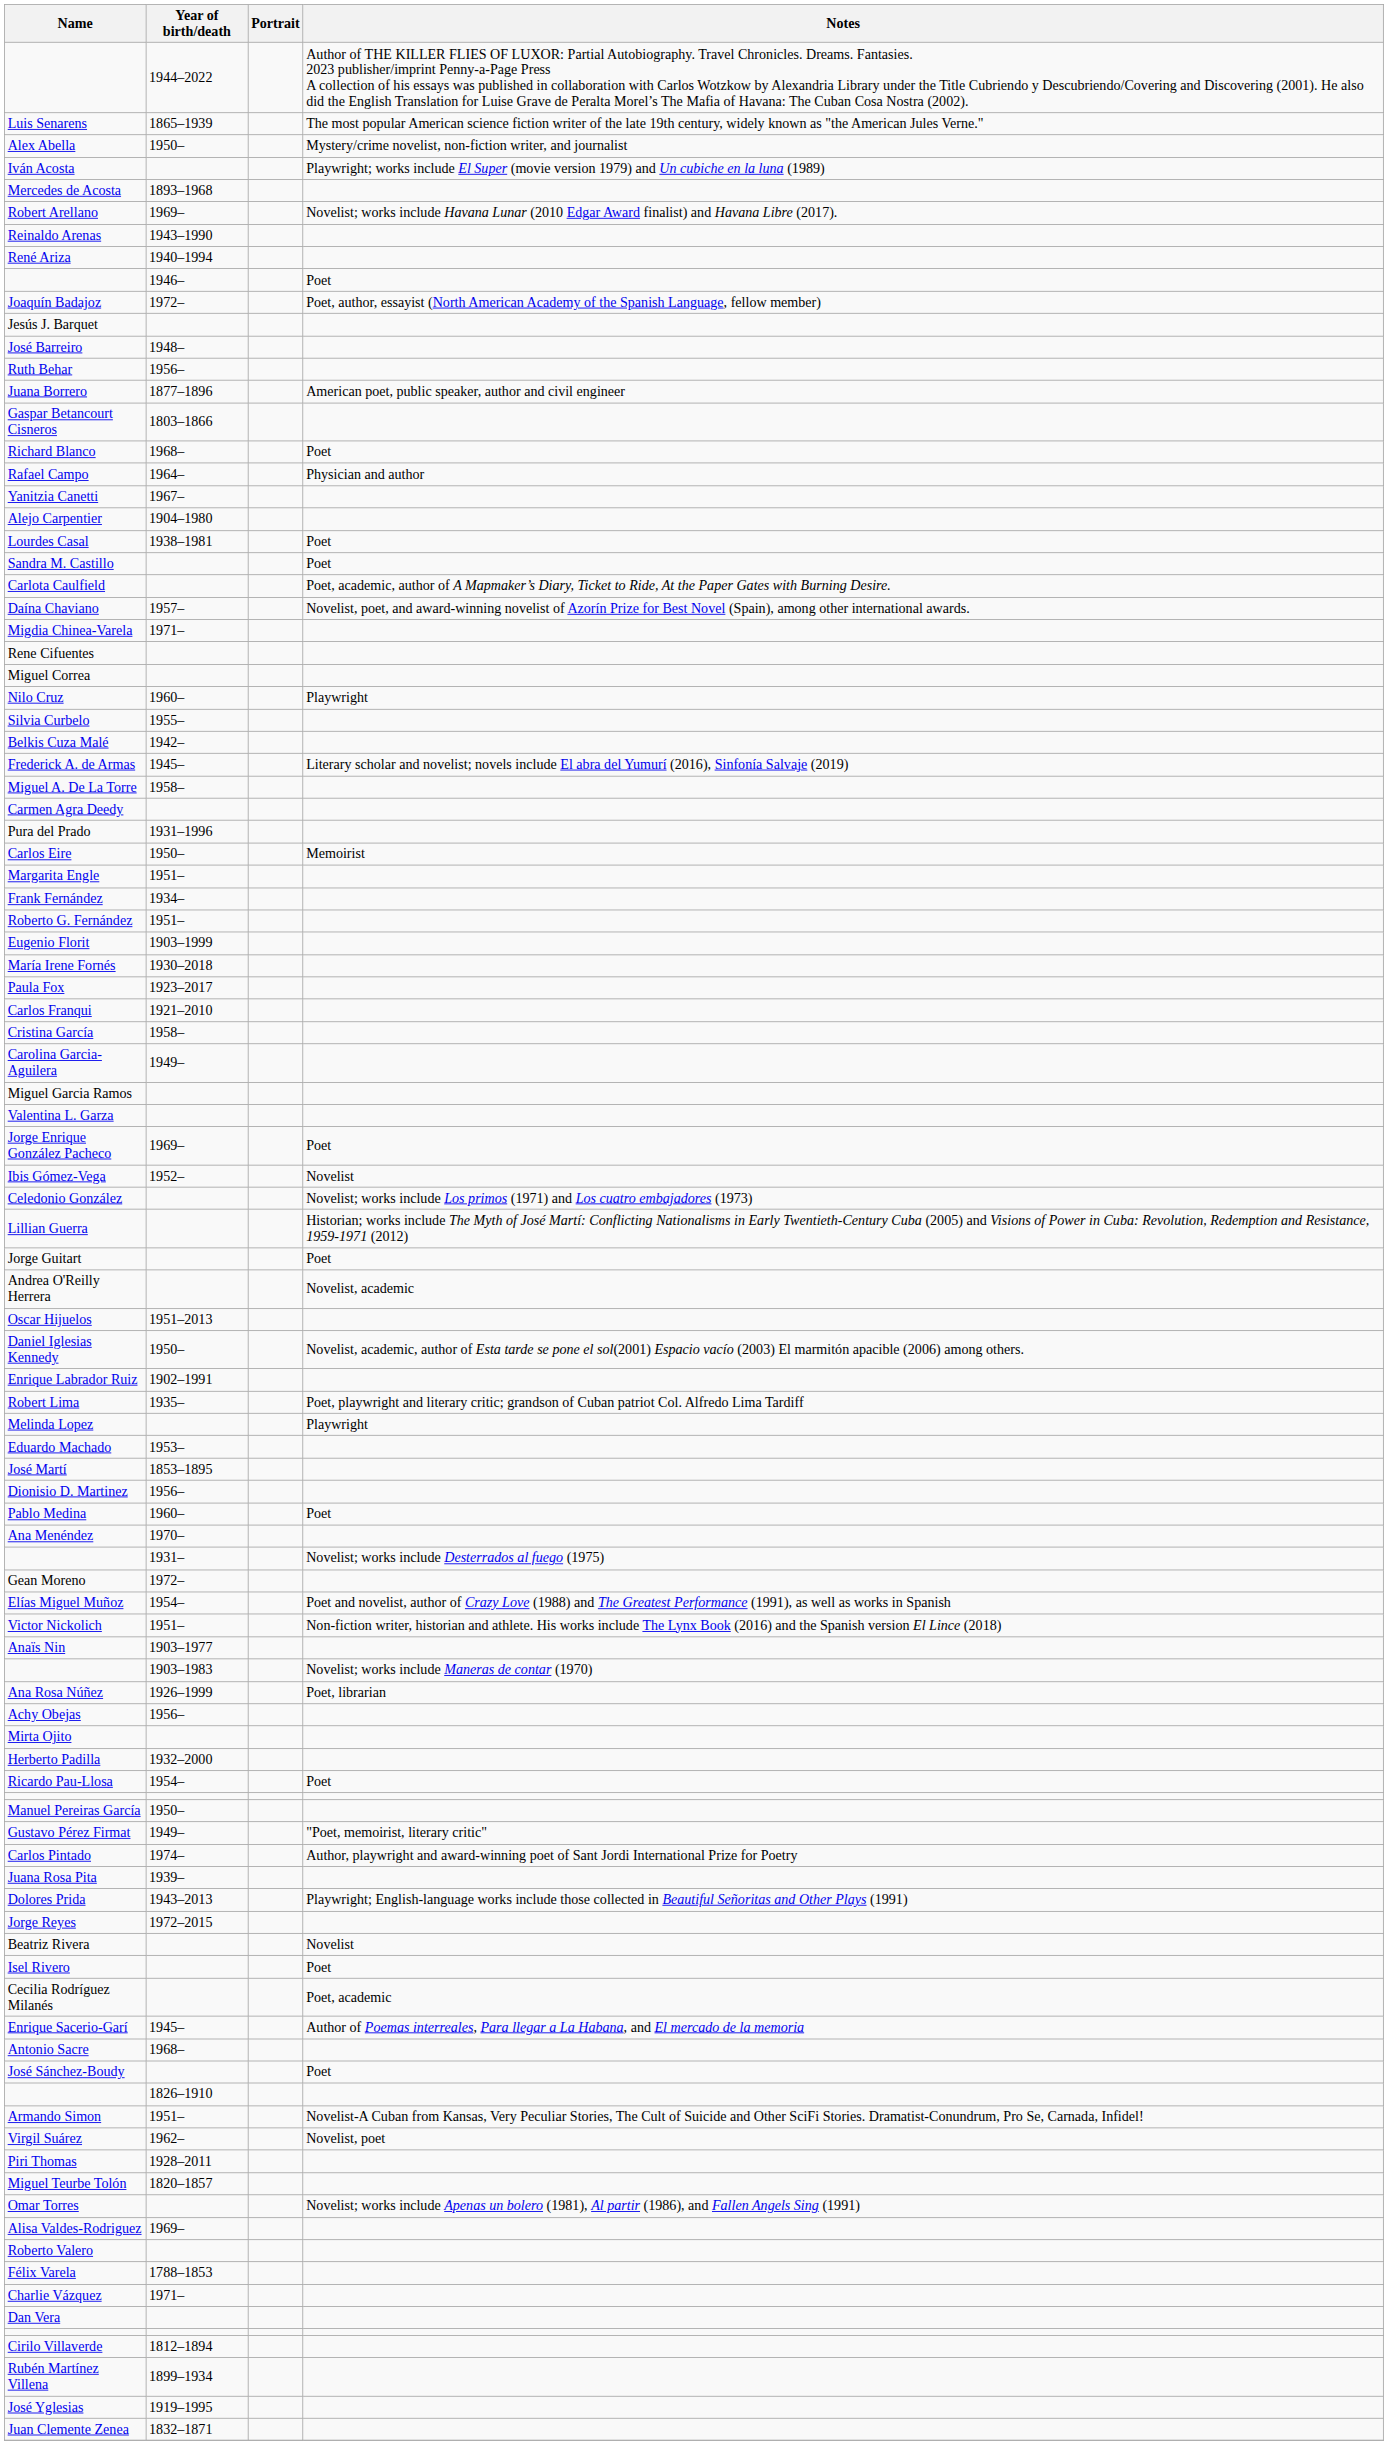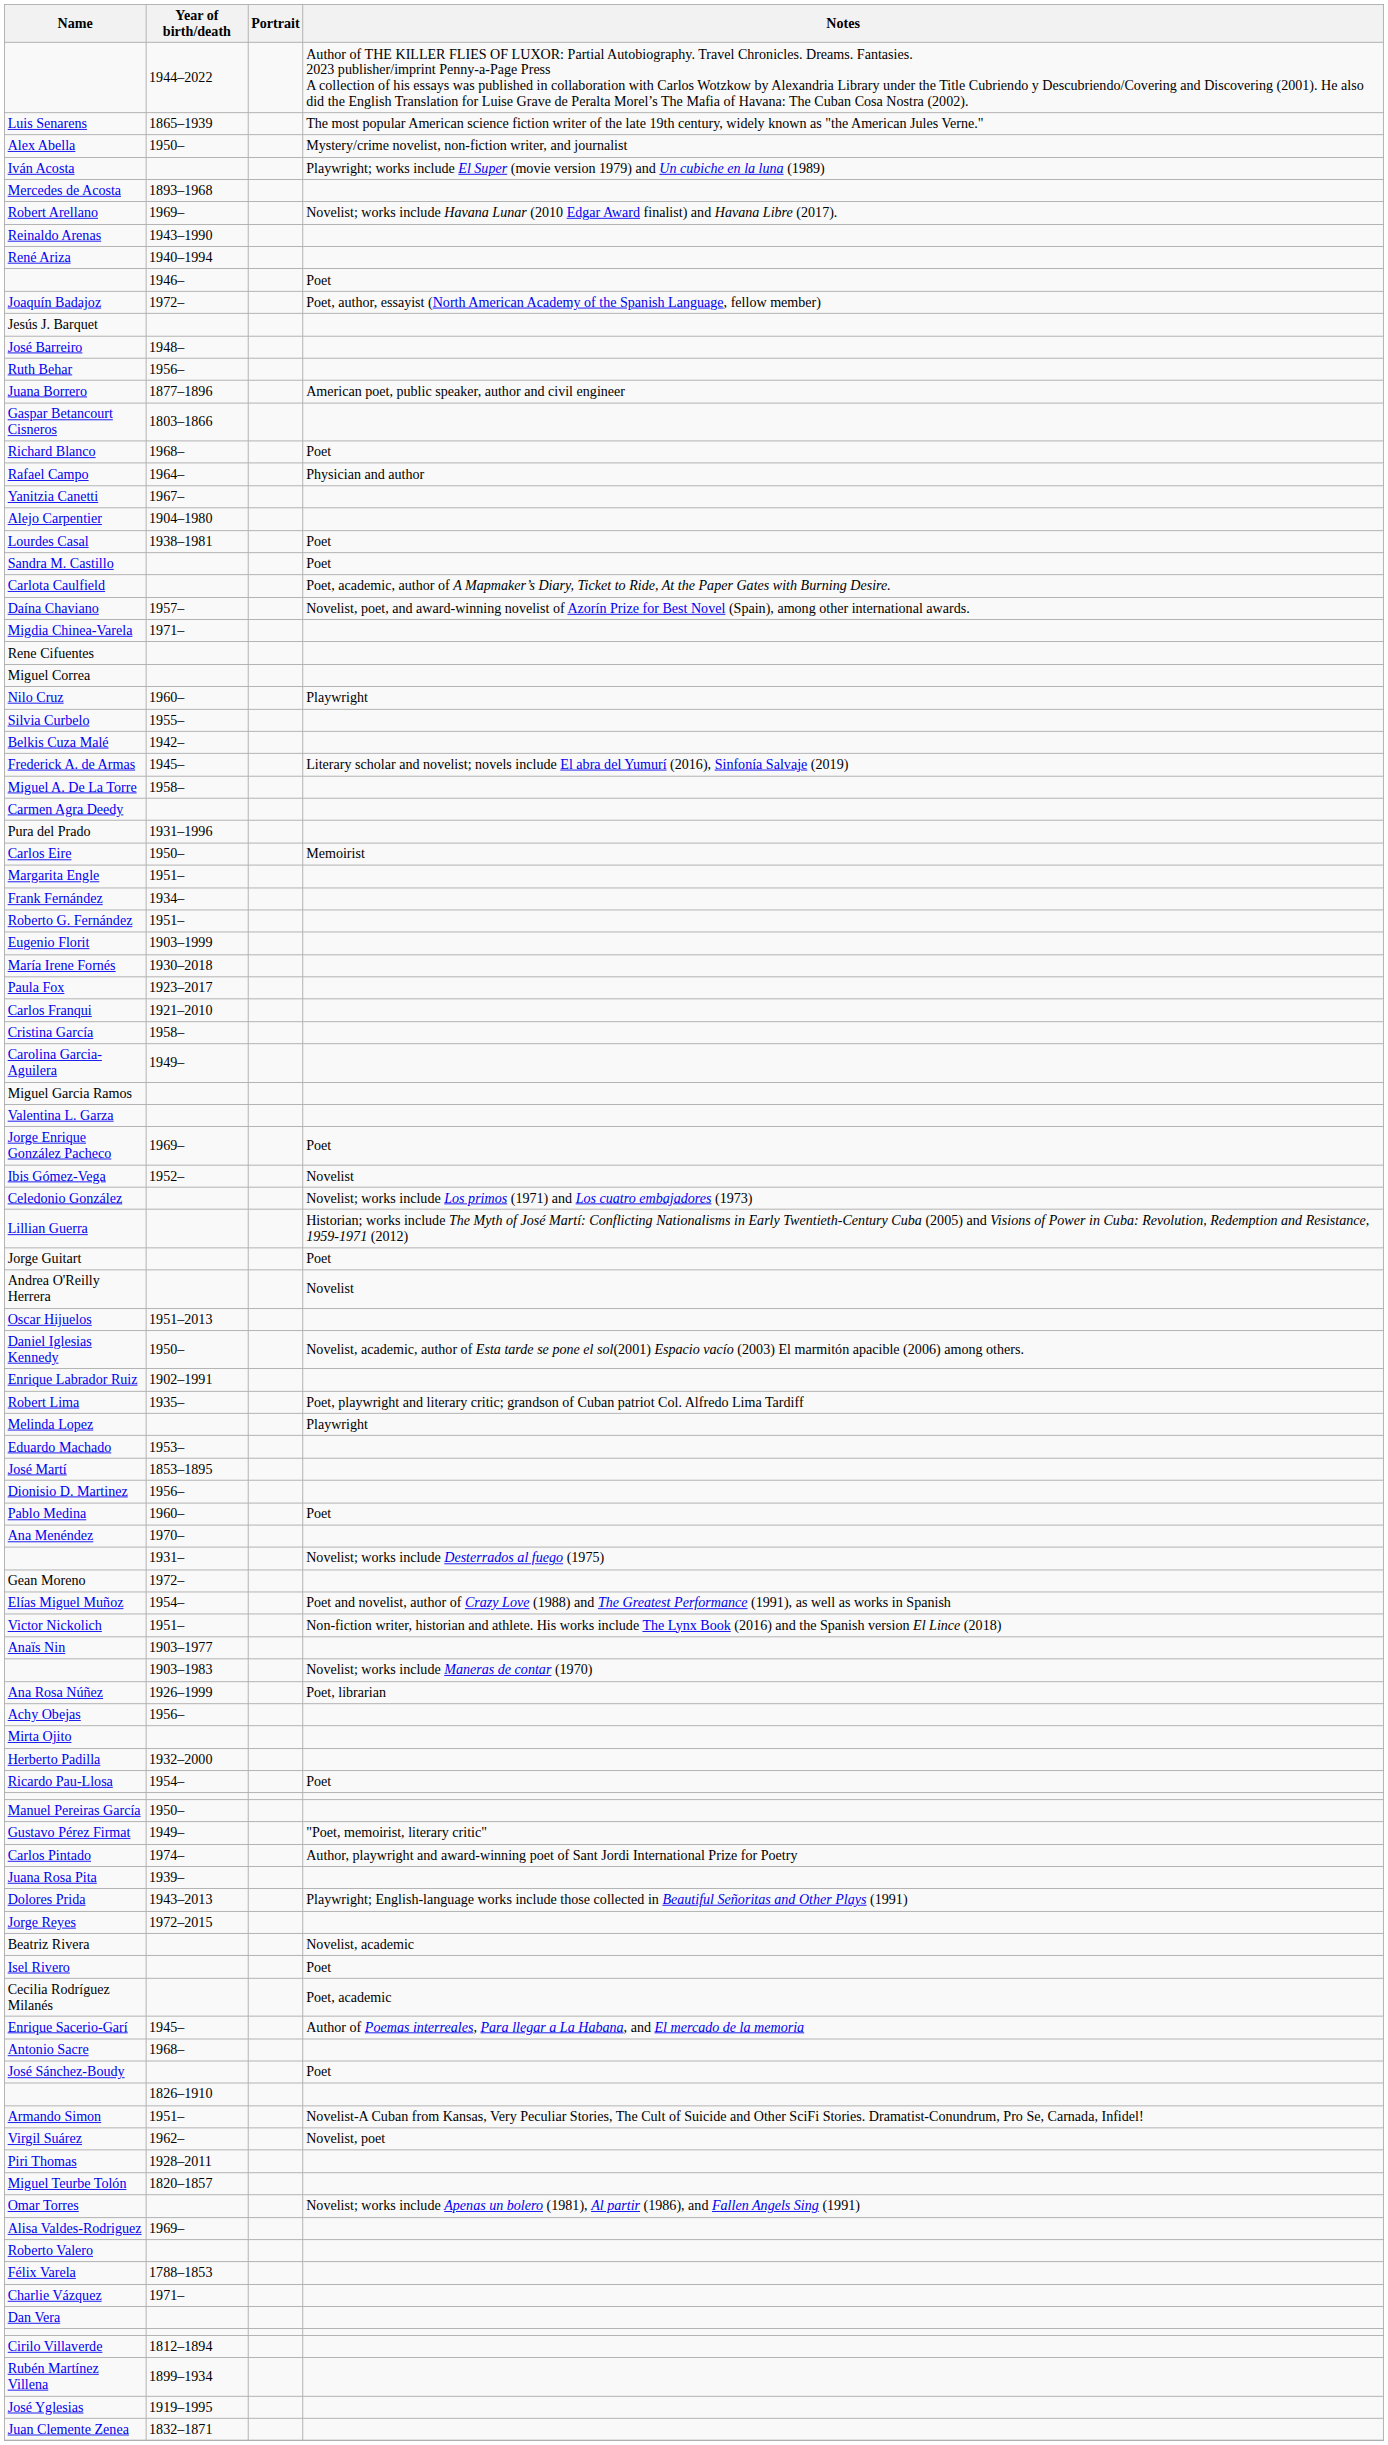(360, 1289) Novelist, academic -> (330, 1289) Novelist
(330, 1944) Novelist -> (360, 1944) Novelist, academic
